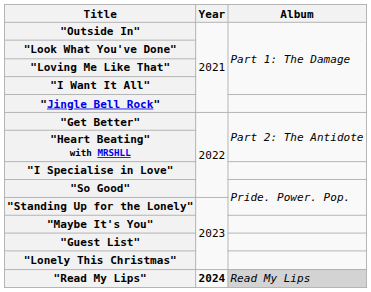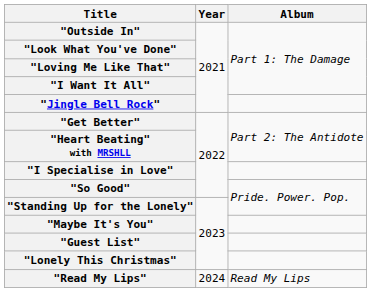(212, 278) bold -> (212, 278) normal
(270, 278) lightgrey background -> (270, 278) no background
